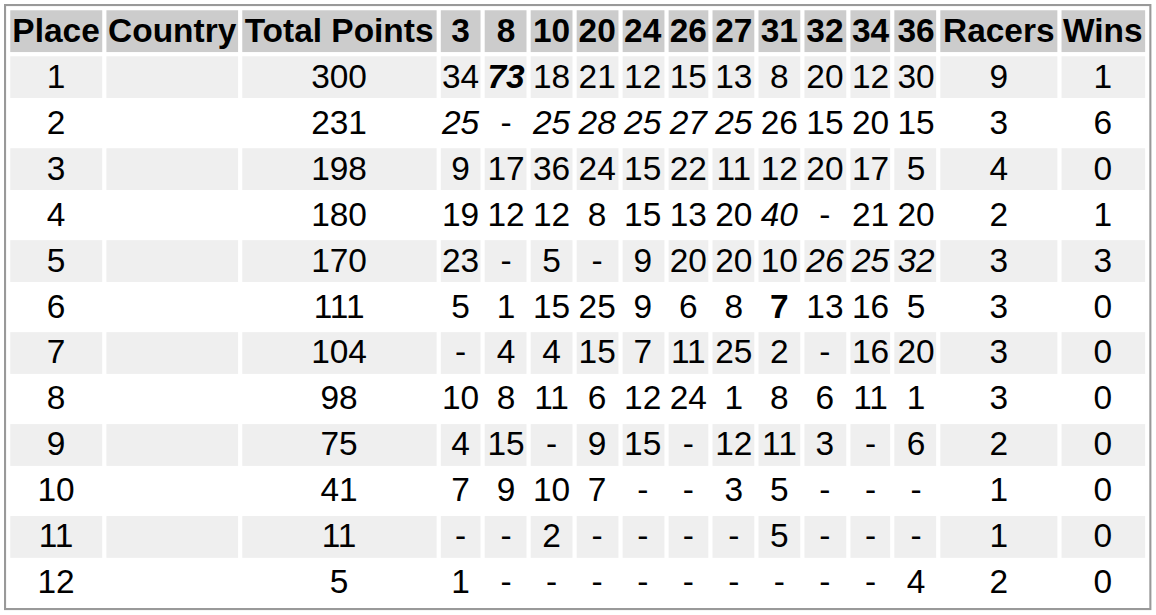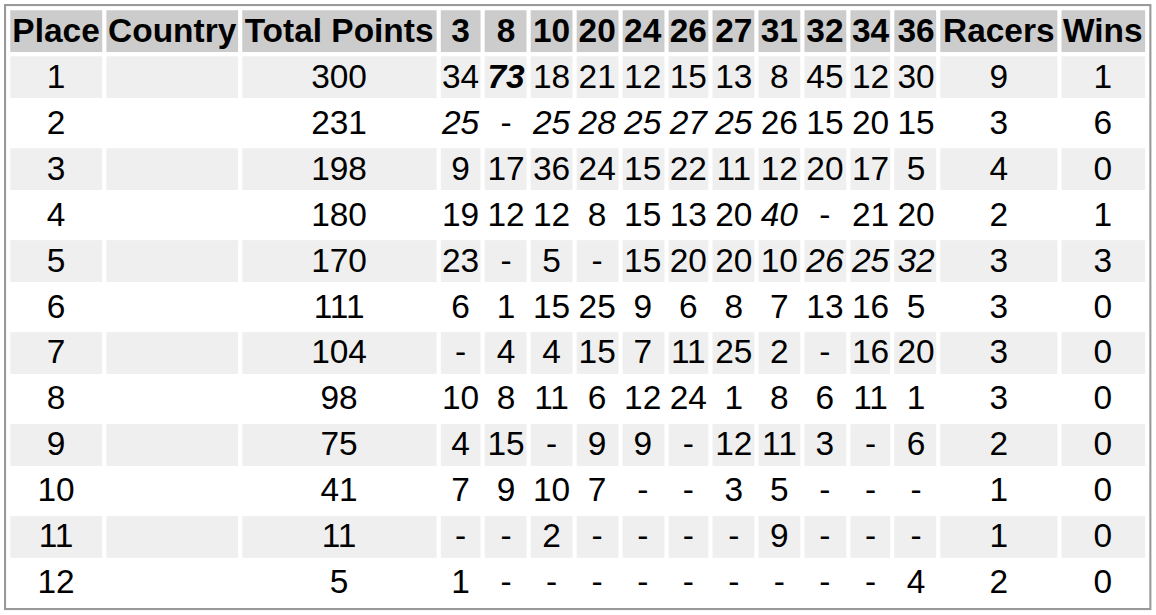(825, 76) 20 -> (825, 76) 45
(643, 260) 9 -> (643, 260) 15
(460, 306) 5 -> (460, 306) 6
(779, 306) bold -> (779, 306) normal
(643, 444) 15 -> (643, 444) 9
(779, 536) 5 -> (779, 536) 9
